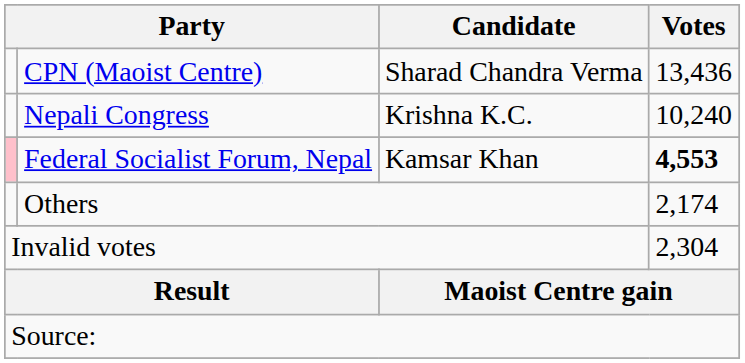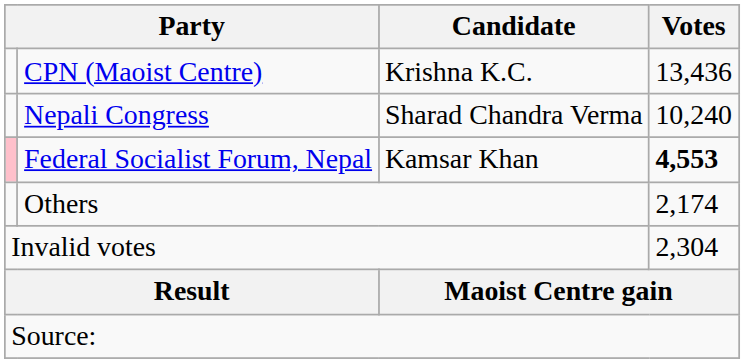(514, 70) Sharad Chandra Verma -> (459, 70) Krishna K.C.
(459, 114) Krishna K.C. -> (514, 114) Sharad Chandra Verma
